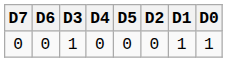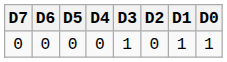columns swapped: (127, 18) <-> (73, 18)
